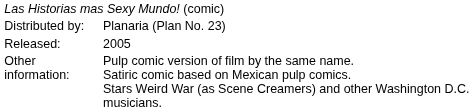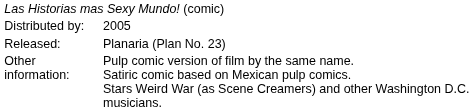(164, 26) Planaria (Plan No. 23) -> (117, 26) 2005
(117, 43) 2005 -> (164, 43) Planaria (Plan No. 23)
